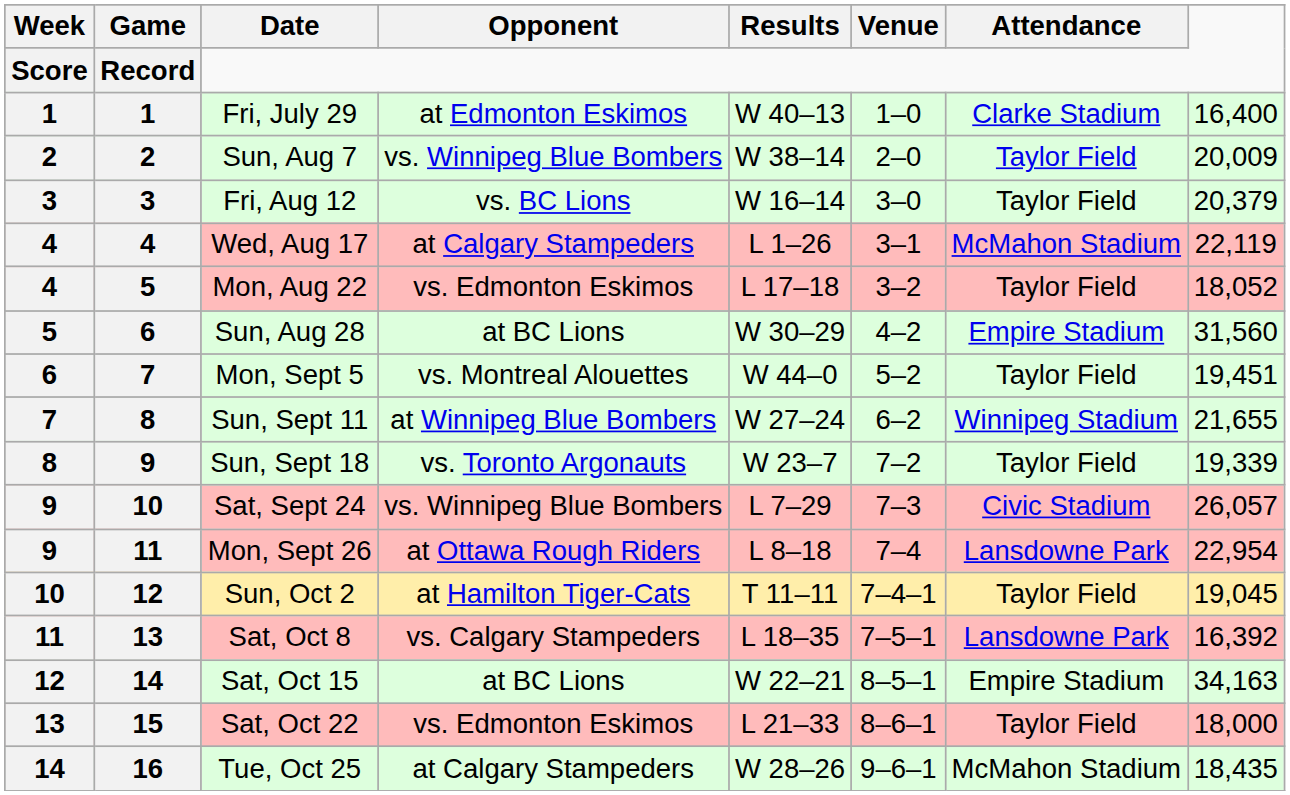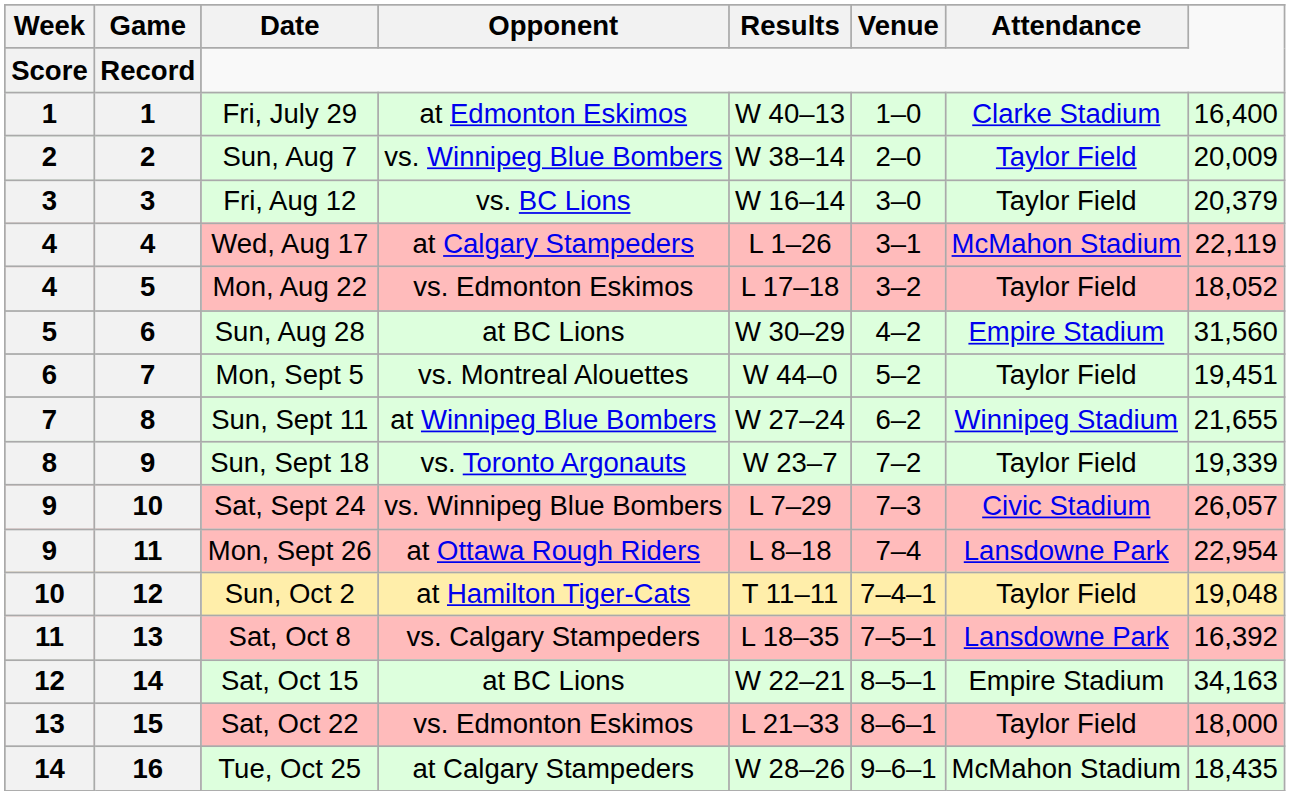(1236, 593) 19,045 -> (1236, 593) 19,048
